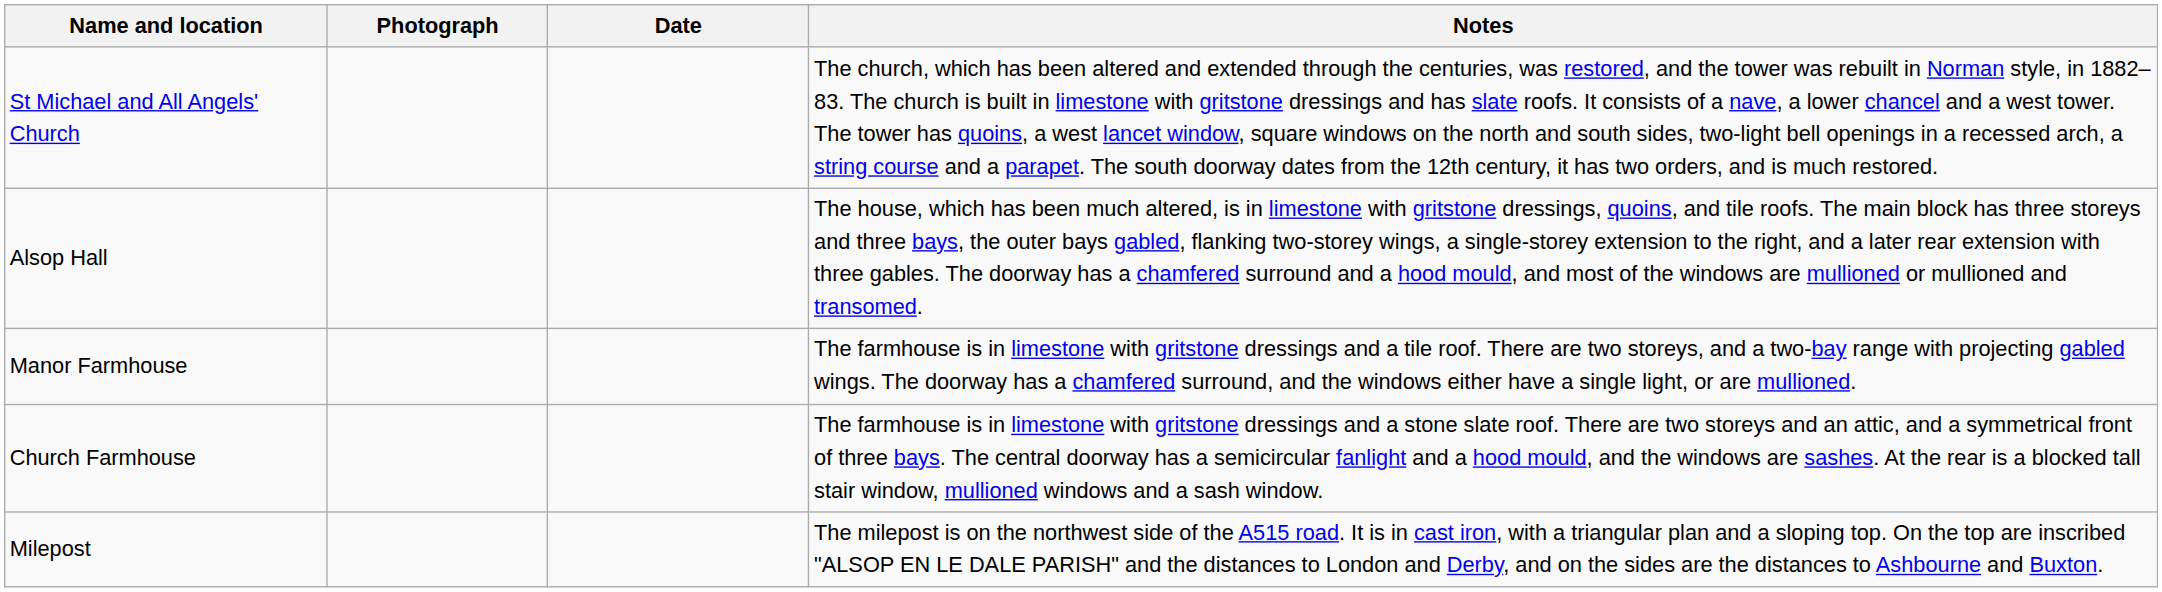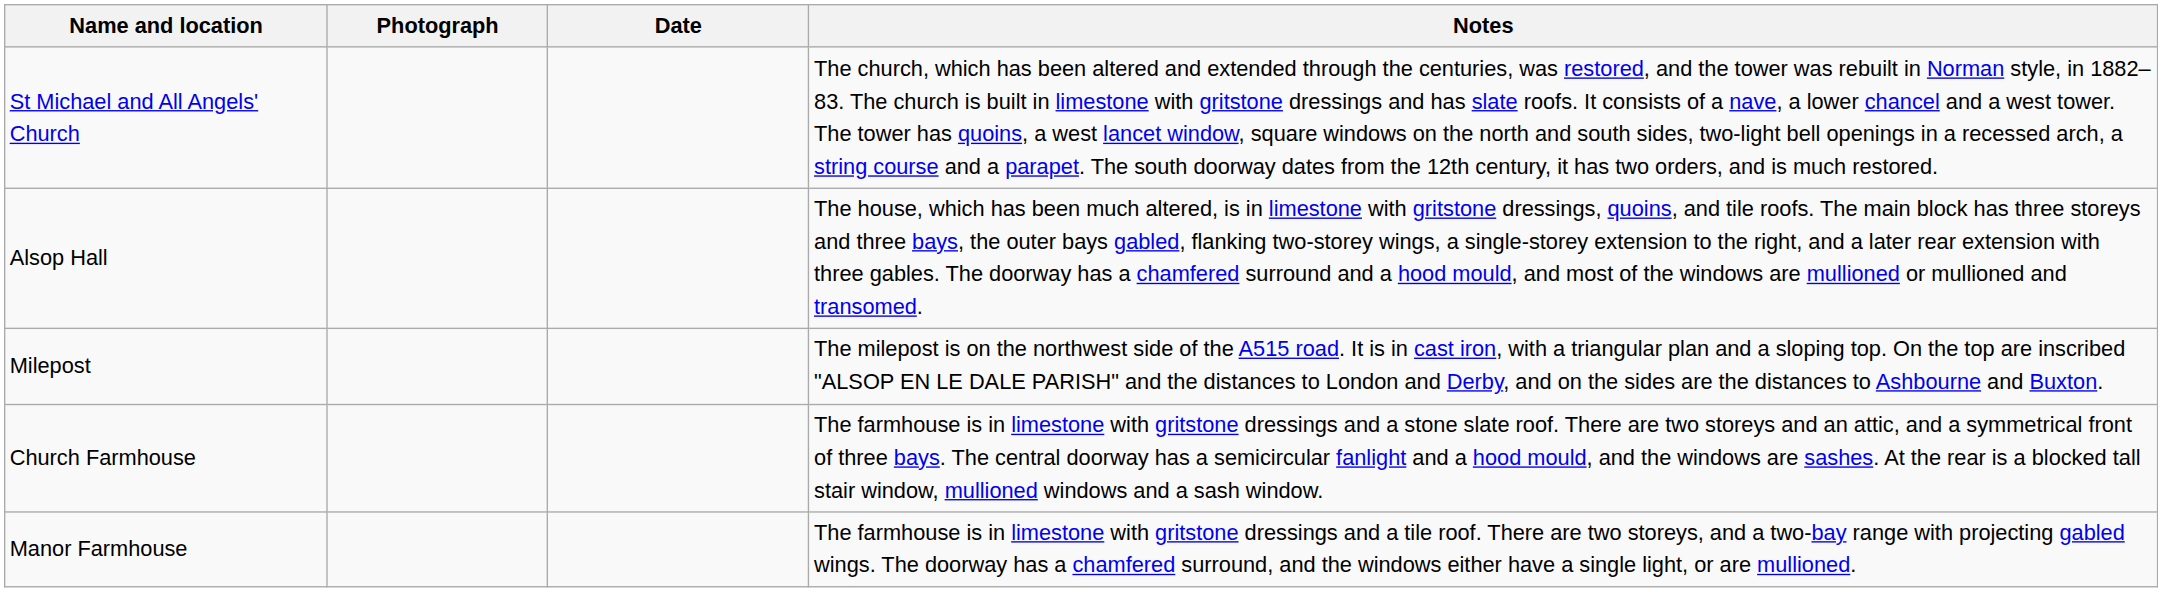rows swapped: (99, 366) <-> (50, 549)
